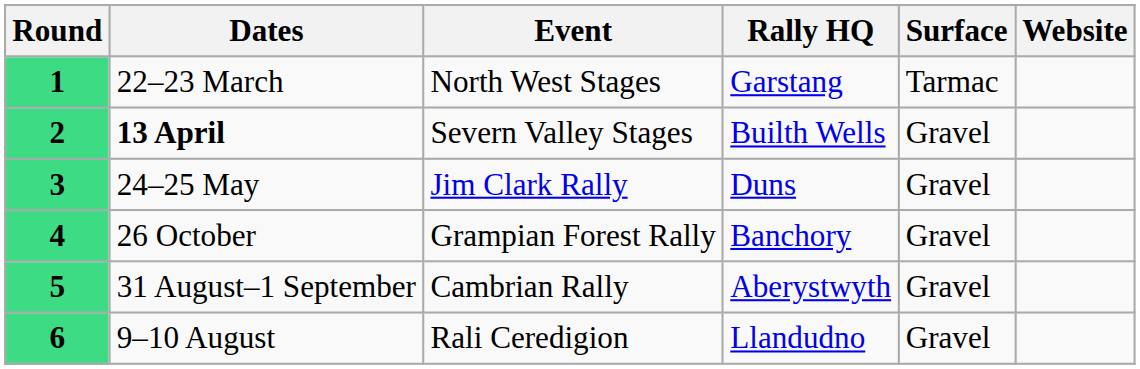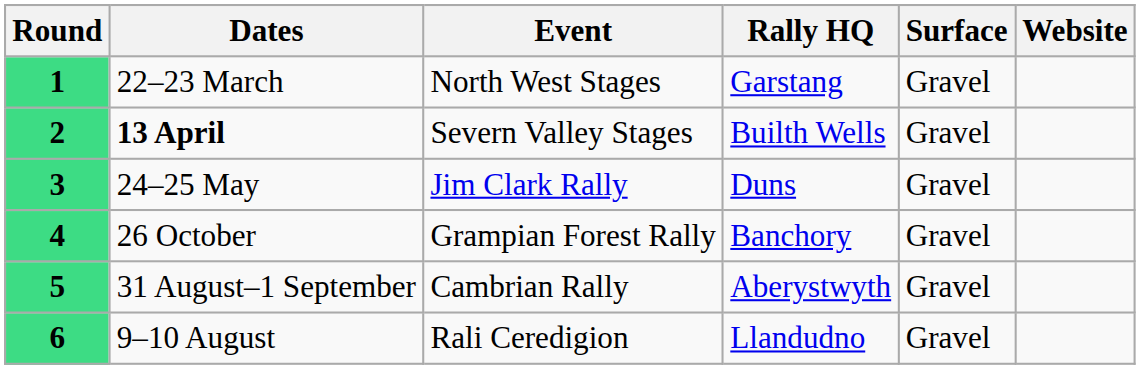(952, 81) Tarmac -> (948, 81) Gravel
